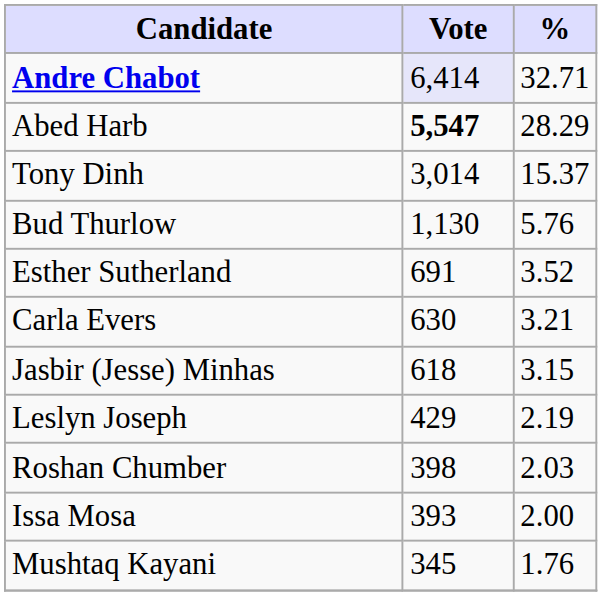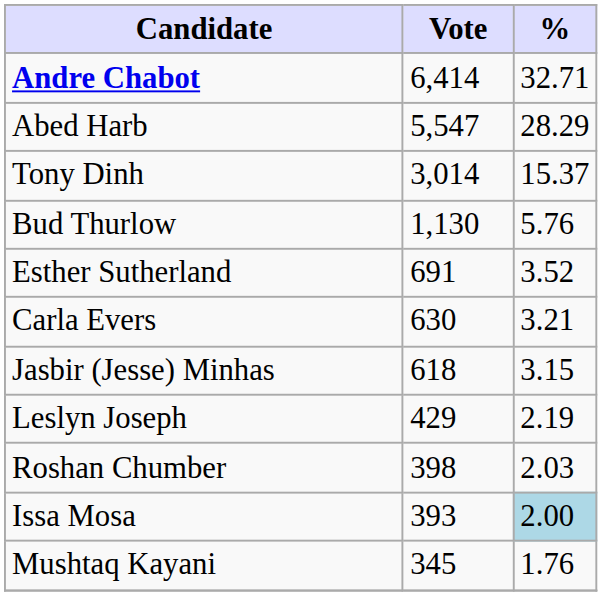(445, 77) lavender background -> (445, 77) no background
(445, 126) bold -> (445, 126) normal
(547, 516) no background -> (547, 516) lightblue background
